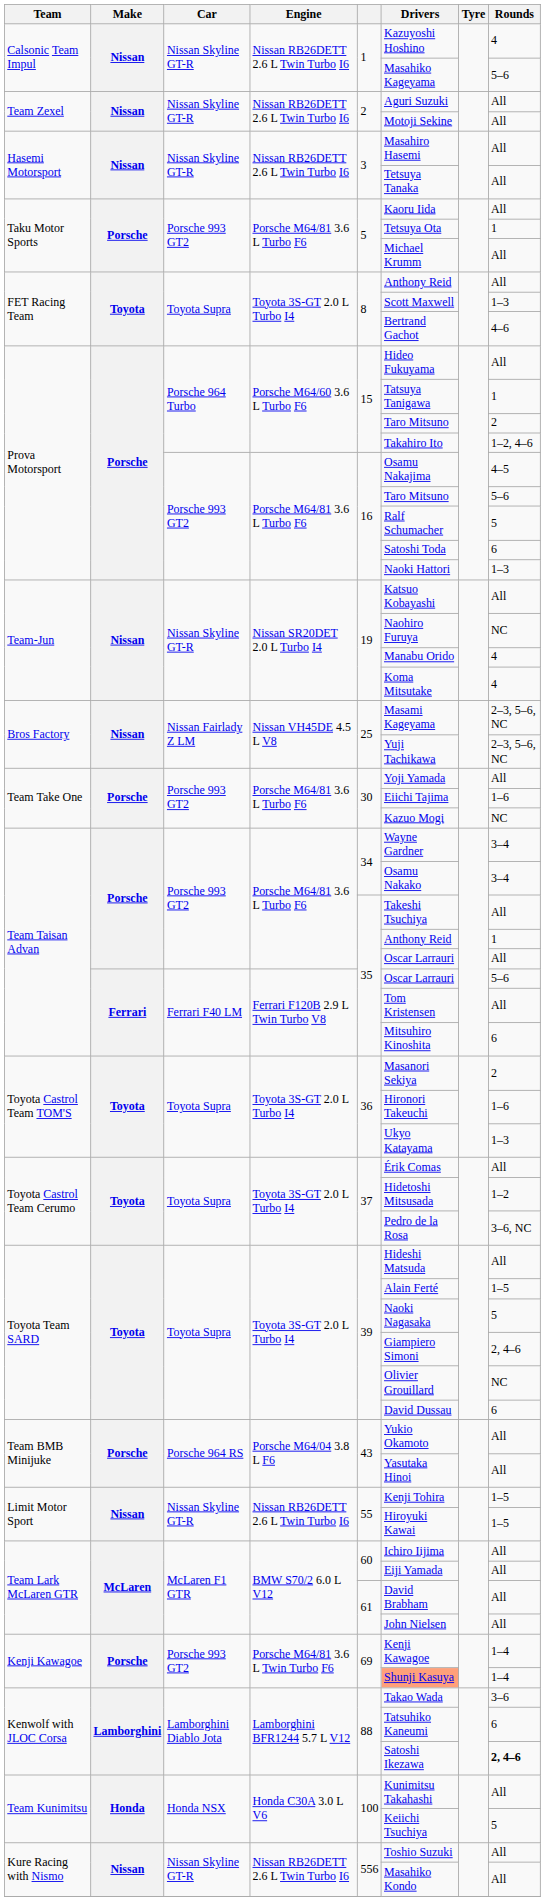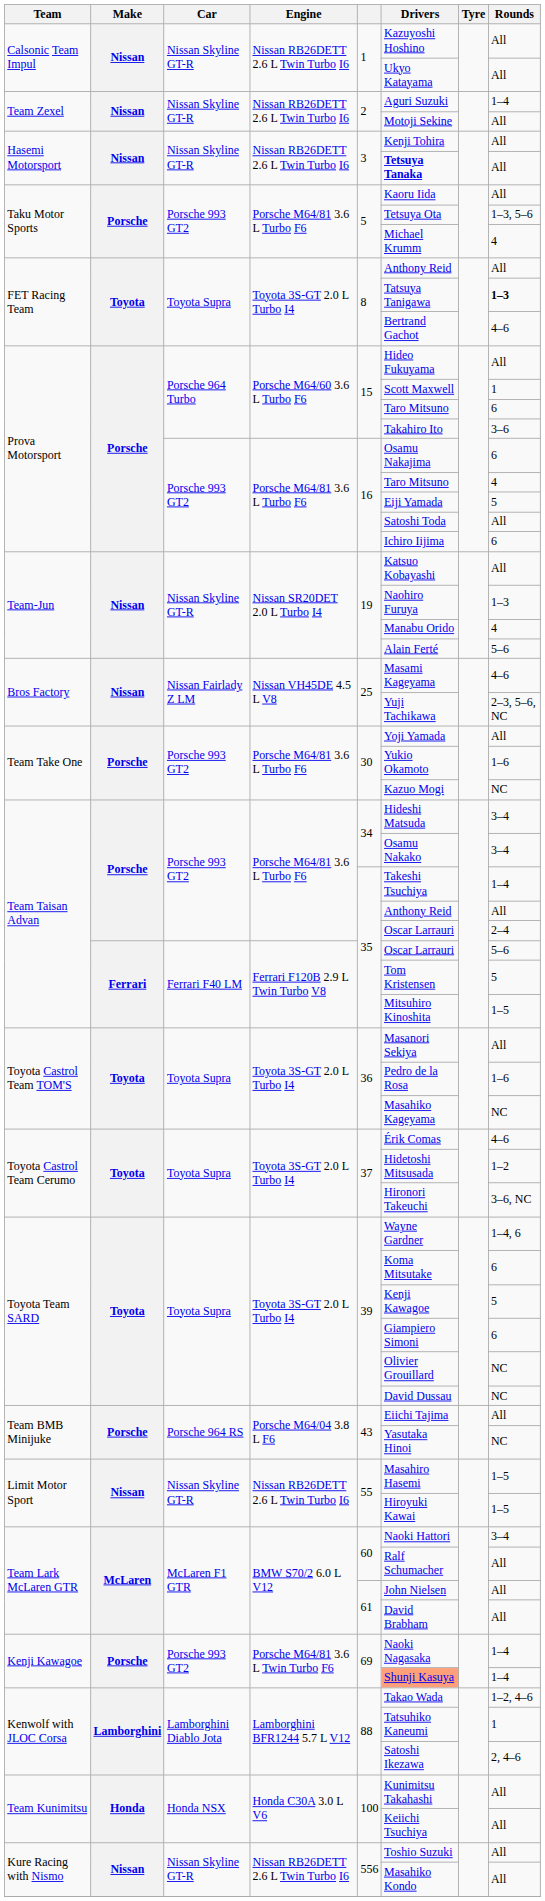(494, 40) 4 -> (499, 40) All
(410, 74) Masahiko Kageyama -> (408, 74) Ukyo Katayama
(500, 74) 5–6 -> (499, 74) All
(499, 101) All -> (500, 101) 1–4
(407, 147) Masahiro Hasemi -> (414, 140) Kenji Tohira
(403, 181) normal -> (404, 167) bold
(494, 228) 1 -> (512, 214) 1–3, 5–6
(499, 255) All -> (494, 240) 4
(419, 301) Scott Maxwell -> (407, 294) Tatsuya Tanigawa
(500, 301) normal -> (500, 294) bold
(407, 395) Tatsuya Tanigawa -> (419, 388) Scott Maxwell
(494, 422) 2 -> (494, 408) 6
(512, 442) 1–2, 4–6 -> (500, 428) 3–6
(500, 469) 4–5 -> (494, 455) 6
(500, 496) 5–6 -> (494, 482) 4
(414, 522) Ralf Schumacher -> (413, 501) Eiji Yamada
(494, 549) 6 -> (499, 521) All
(417, 569) Naoki Hattori -> (414, 541) Ichiro Iijima
(500, 569) 1–3 -> (494, 541) 6
(499, 630) NC -> (500, 601) 1–3
(408, 683) Koma Mitsutake -> (411, 648) Alain Ferté
(494, 683) 4 -> (500, 648) 5–6
(513, 717) 2–3, 5–6, NC -> (500, 675) 4–6
(416, 797) Eiichi Tajima -> (406, 762) Yukio Okamoto
(404, 844) Wayne Gardner -> (405, 816) Hideshi Matsuda
(499, 911) All -> (500, 883) 1–4
(494, 938) 1 -> (499, 910) All
(499, 958) All -> (500, 930) 2–4
(499, 1005) All -> (494, 976) 5
(494, 1038) 6 -> (500, 1010) 1–5
(494, 1072) 2 -> (499, 1044) All
(406, 1106) Hironori Takeuchi -> (411, 1078) Pedro de la Rosa
(408, 1140) Ukyo Katayama -> (410, 1112) Masahiko Kageyama
(500, 1140) 1–3 -> (499, 1112) NC
(499, 1167) All -> (500, 1138) 4–6
(411, 1227) Pedro de la Rosa -> (406, 1199) Hironori Takeuchi
(405, 1261) Hideshi Matsuda -> (404, 1233) Wayne Gardner
(499, 1261) All -> (506, 1233) 1–4, 6
(411, 1288) Alain Ferté -> (408, 1267) Koma Mitsutake
(500, 1288) 1–5 -> (494, 1267) 6
(407, 1315) Naoki Nagasaka -> (407, 1301) Kenji Kawagoe
(506, 1348) 2, 4–6 -> (494, 1334) 6
(494, 1409) 6 -> (499, 1395) NC
(406, 1436) Yukio Okamoto -> (416, 1415) Eiichi Tajima
(499, 1470) All -> (499, 1441) NC
(414, 1496) Kenji Tohira -> (407, 1475) Masahiro Hasemi
(414, 1550) Ichiro Iijima -> (417, 1536) Naoki Hattori
(499, 1550) All -> (500, 1536) 3–4
(413, 1570) Eiji Yamada -> (414, 1563) Ralf Schumacher
(406, 1597) David Brabham -> (415, 1589) John Nielsen
(415, 1623) John Nielsen -> (406, 1616) David Brabham
(407, 1650) Kenji Kawagoe -> (407, 1650) Naoki Nagasaka
(500, 1697) 3–6 -> (512, 1697) 1–2, 4–6
(494, 1723) 6 -> (494, 1723) 1
(506, 1757) bold -> (506, 1757) normal
(494, 1825) 5 -> (499, 1825) All
